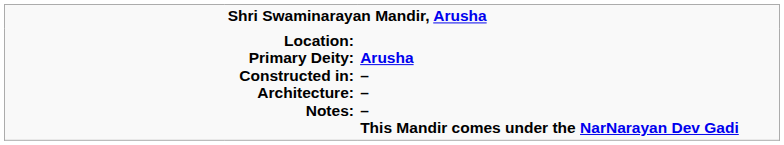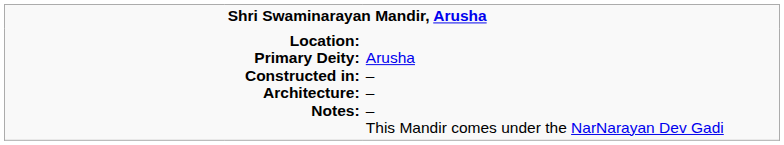(549, 92) bold -> (545, 92) normal
